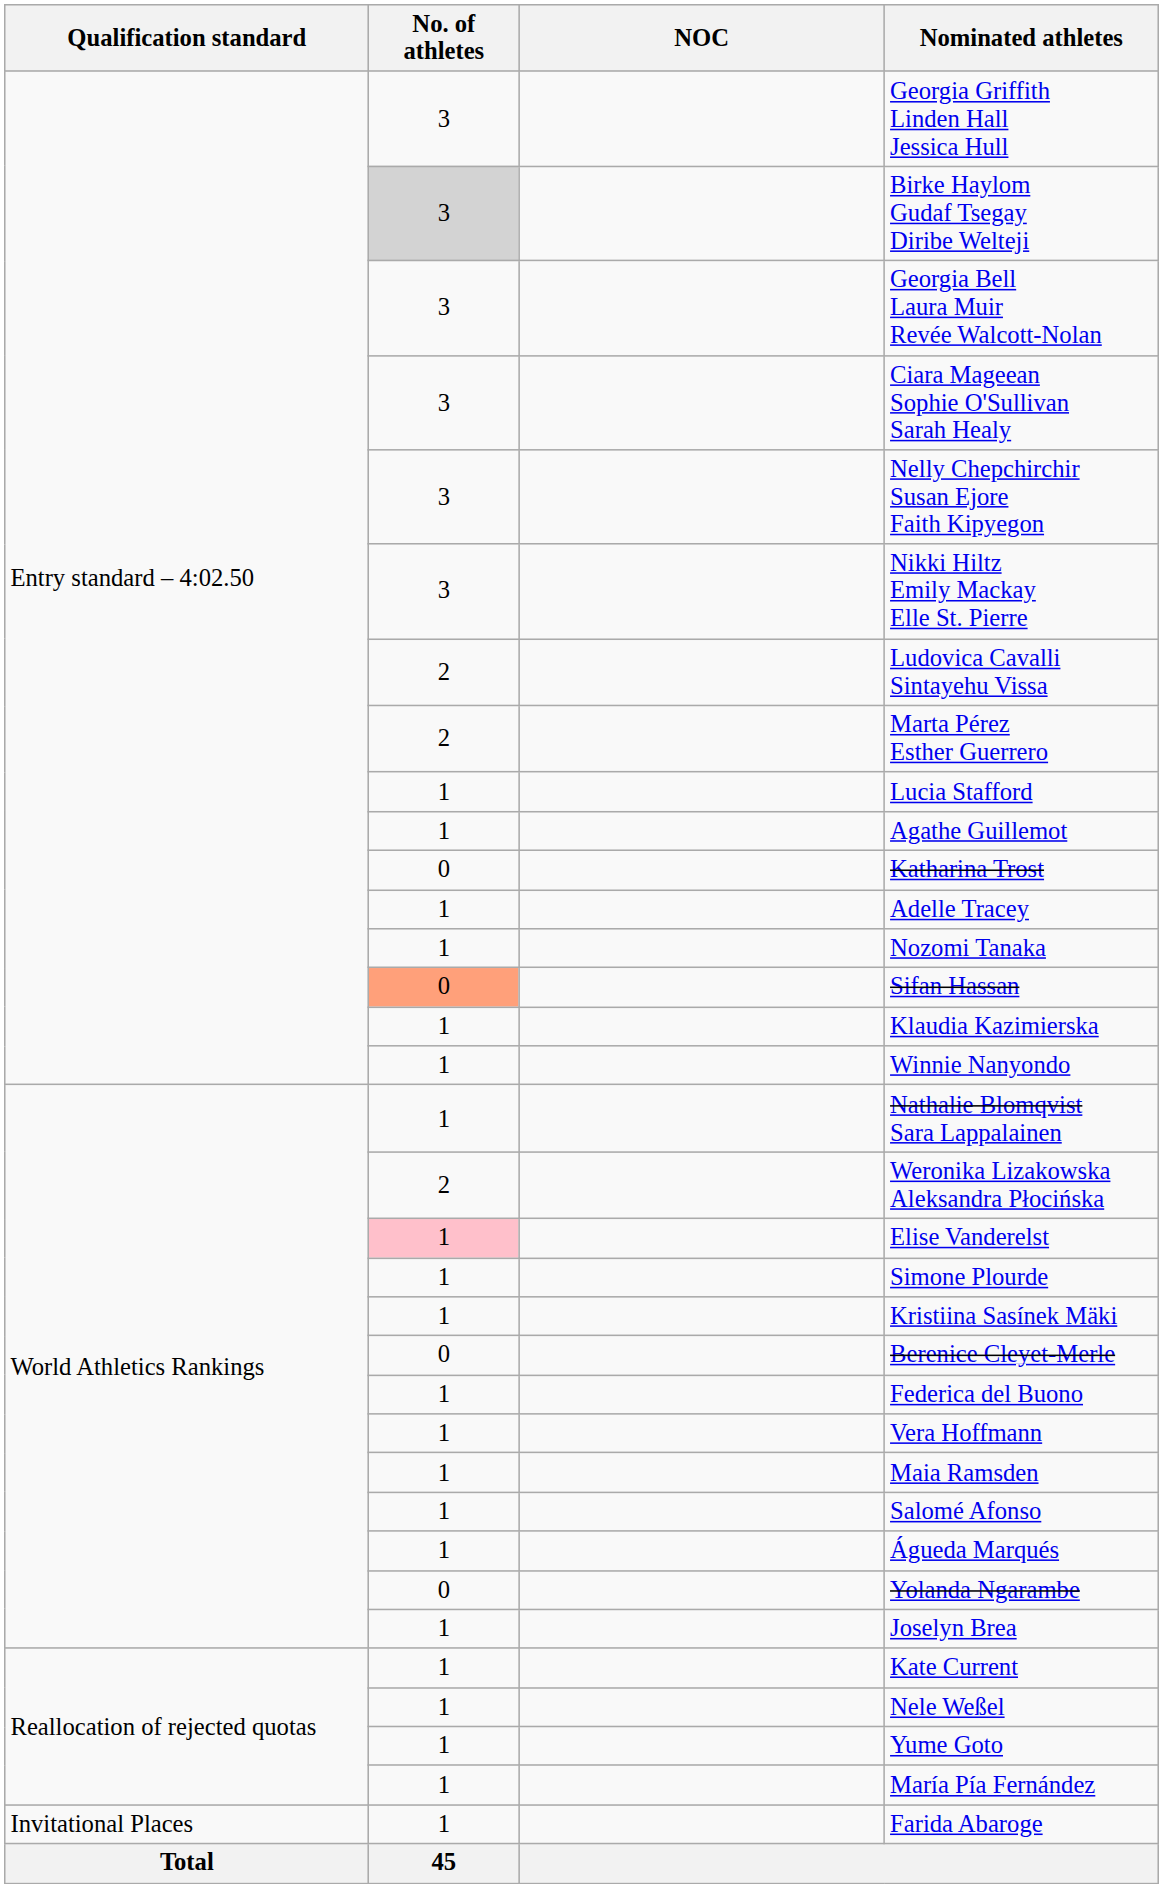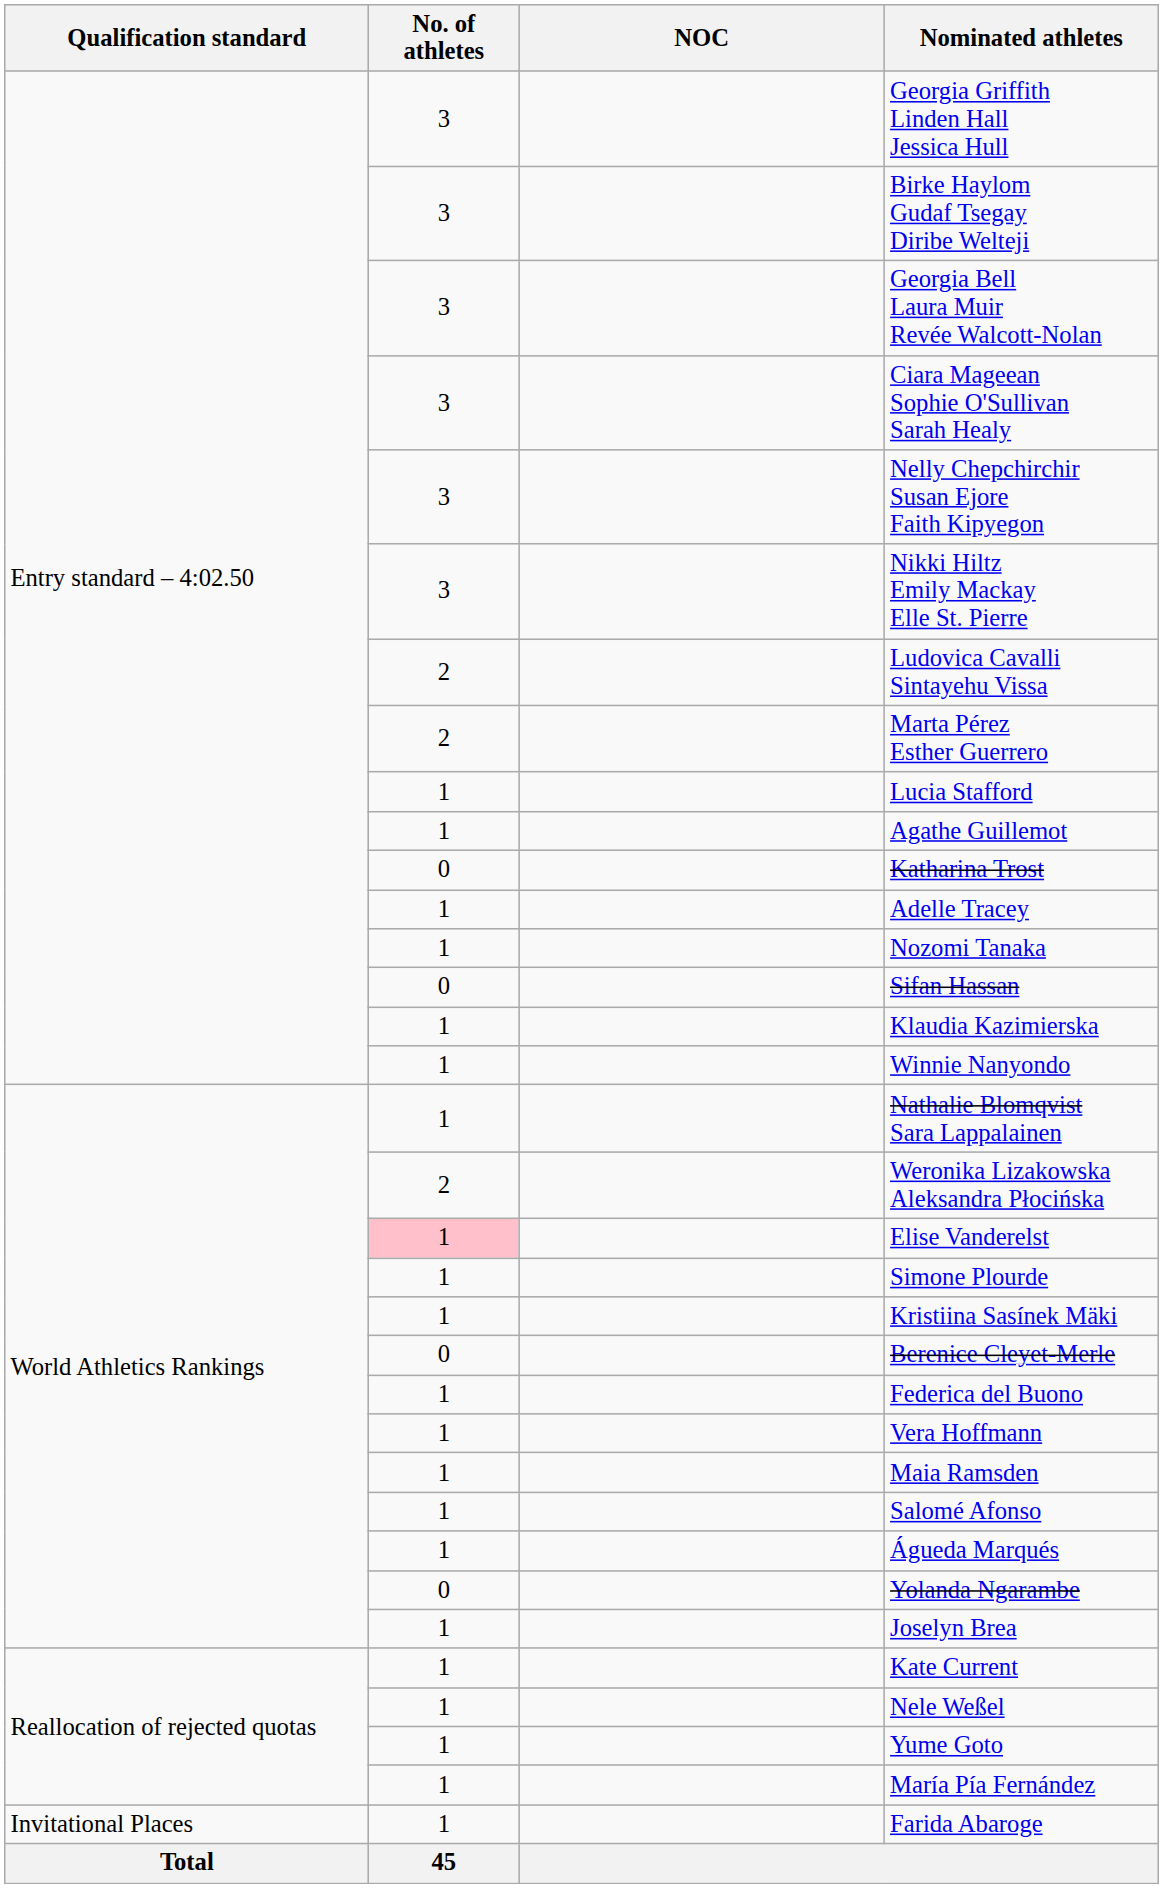(444, 213) lightgrey background -> (444, 213) no background
(444, 986) lightsalmon background -> (444, 986) no background
